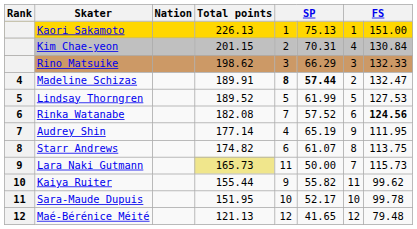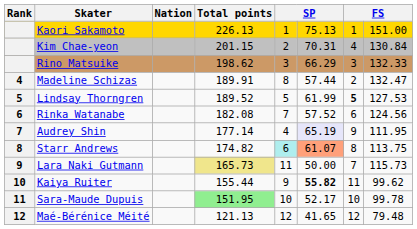(286, 81) bold -> (286, 81) normal
(320, 81) bold -> (320, 81) normal
(354, 98) normal -> (354, 98) bold
(388, 115) bold -> (388, 115) normal
(320, 132) no background -> (320, 132) lavender background
(286, 148) no background -> (286, 148) paleturquoise background
(320, 148) no background -> (320, 148) lightsalmon background
(320, 182) normal -> (320, 182) bold
(235, 199) no background -> (235, 199) lightgreen background
